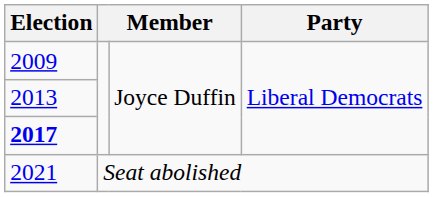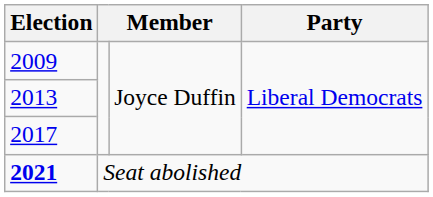(34, 135) bold -> (34, 135) normal
(34, 172) normal -> (34, 172) bold
